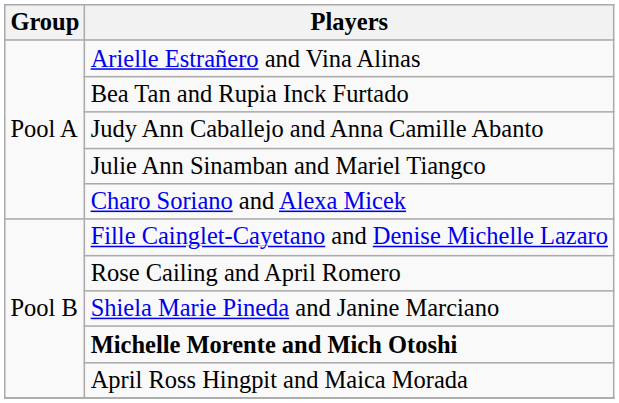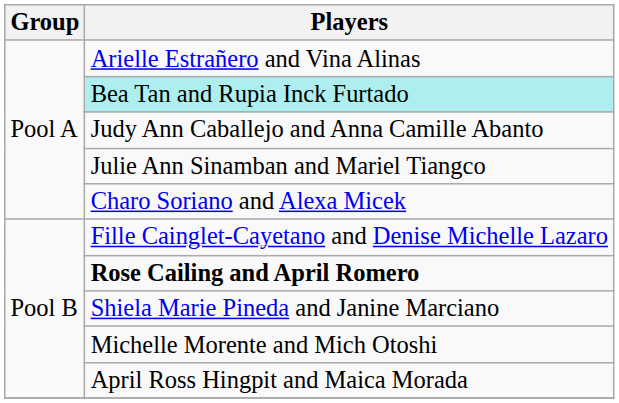(250, 93) no background -> (250, 93) paleturquoise background
(246, 272) normal -> (255, 272) bold
(274, 344) bold -> (264, 344) normal
